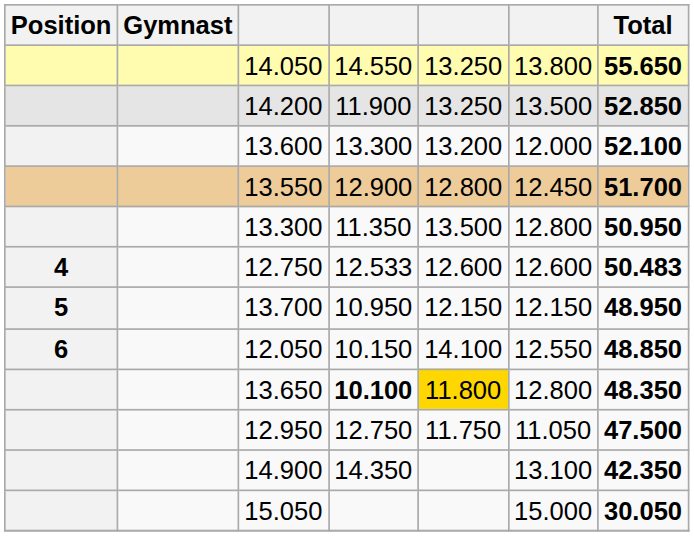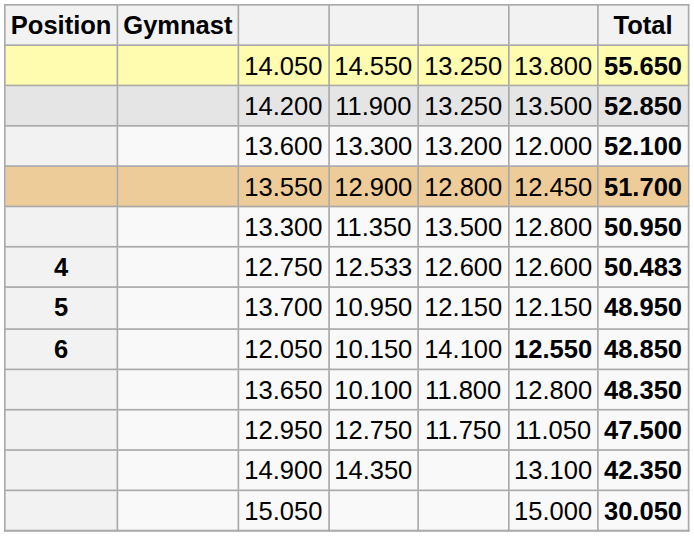(553, 349) normal -> (553, 349) bold
(373, 389) bold -> (373, 389) normal
(463, 389) gold background -> (463, 389) no background
